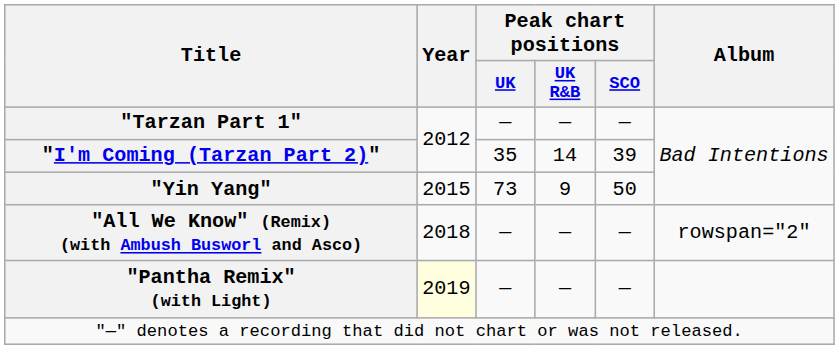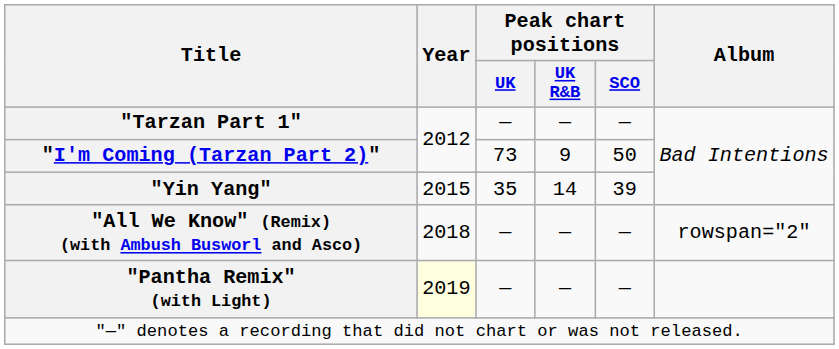(505, 156) 35 -> (505, 156) 73
(565, 156) 14 -> (565, 156) 9
(625, 156) 39 -> (625, 156) 50
(505, 189) 73 -> (505, 189) 35
(565, 189) 9 -> (565, 189) 14
(625, 189) 50 -> (625, 189) 39
